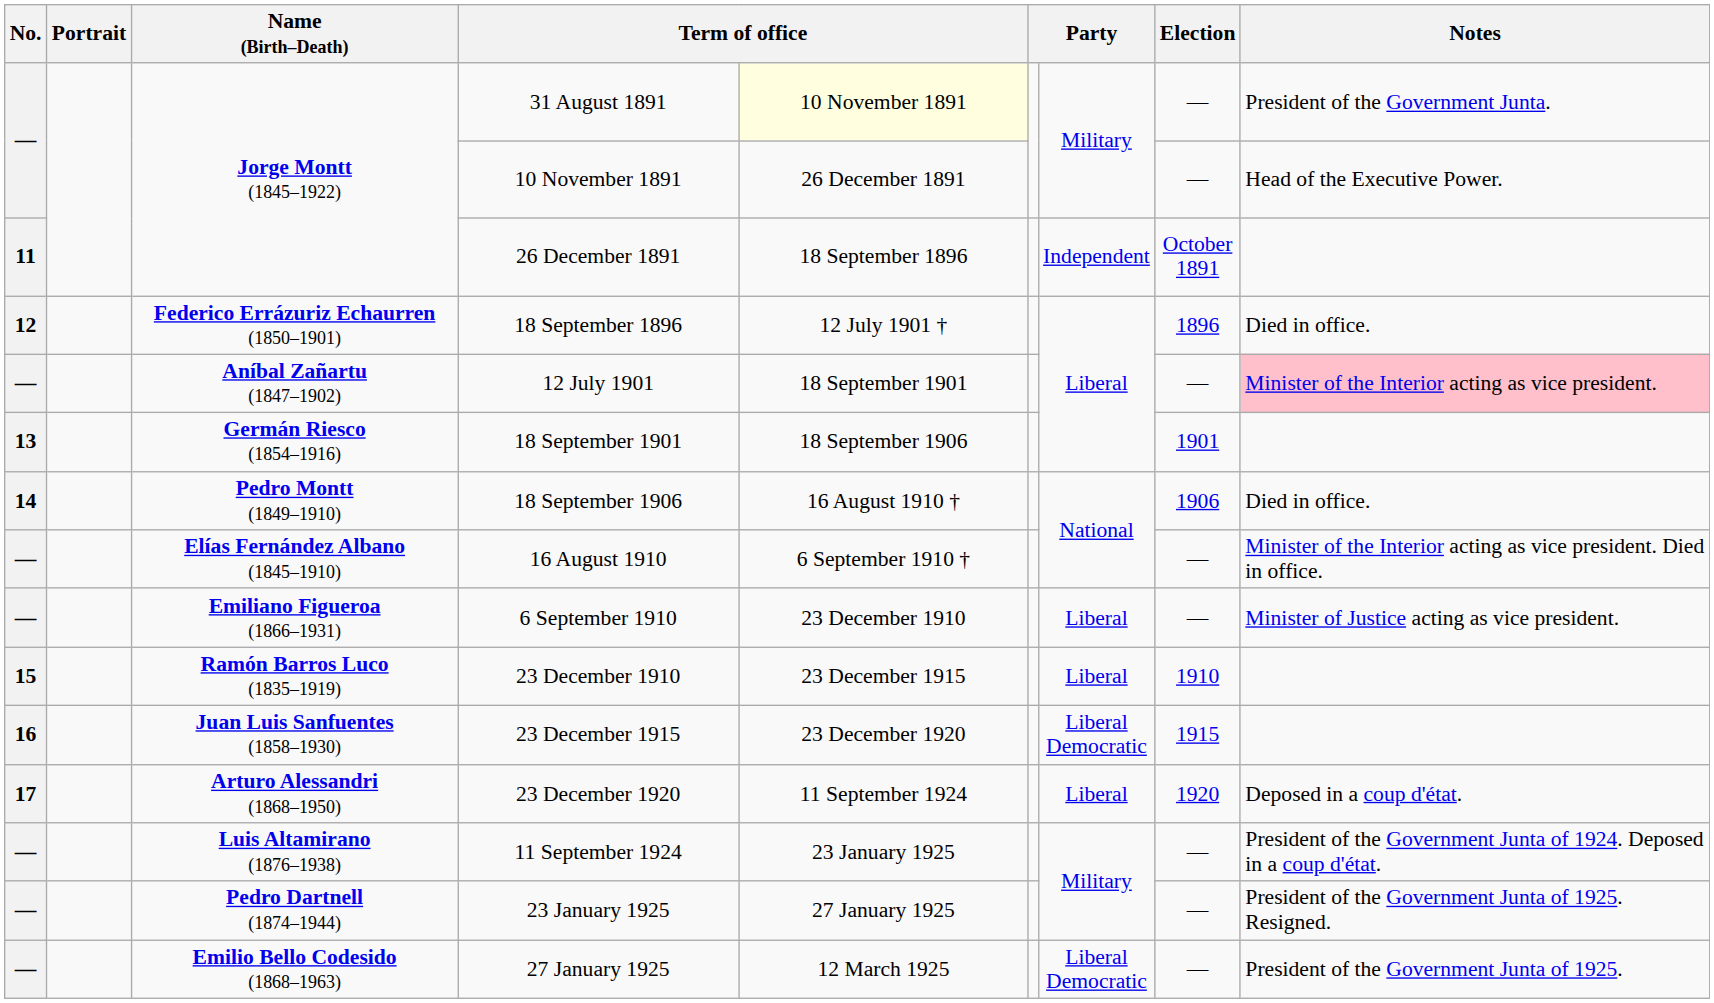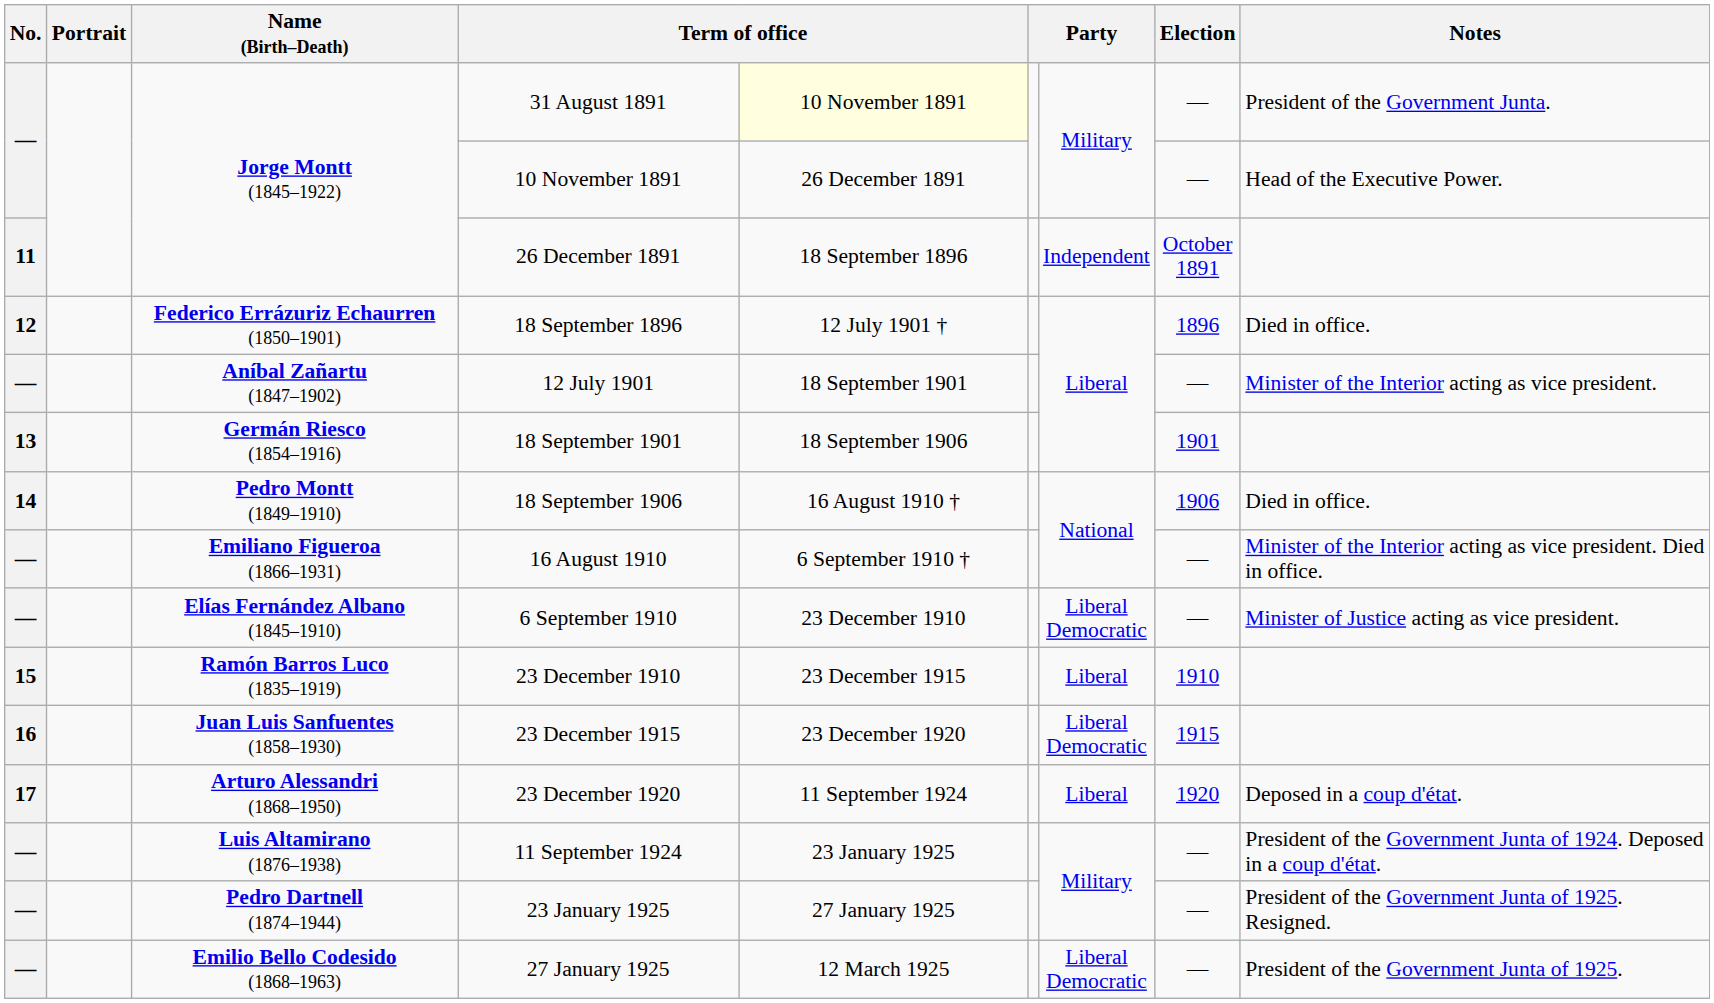(1451, 383) pink background -> (1451, 383) no background
(295, 558) Elías Fernández Albano (1845–1910) -> (295, 558) Emiliano Figueroa (1866–1931)
(295, 617) Emiliano Figueroa (1866–1931) -> (295, 617) Elías Fernández Albano (1845–1910)
(1096, 617) Liberal -> (1096, 617) Liberal Democratic
